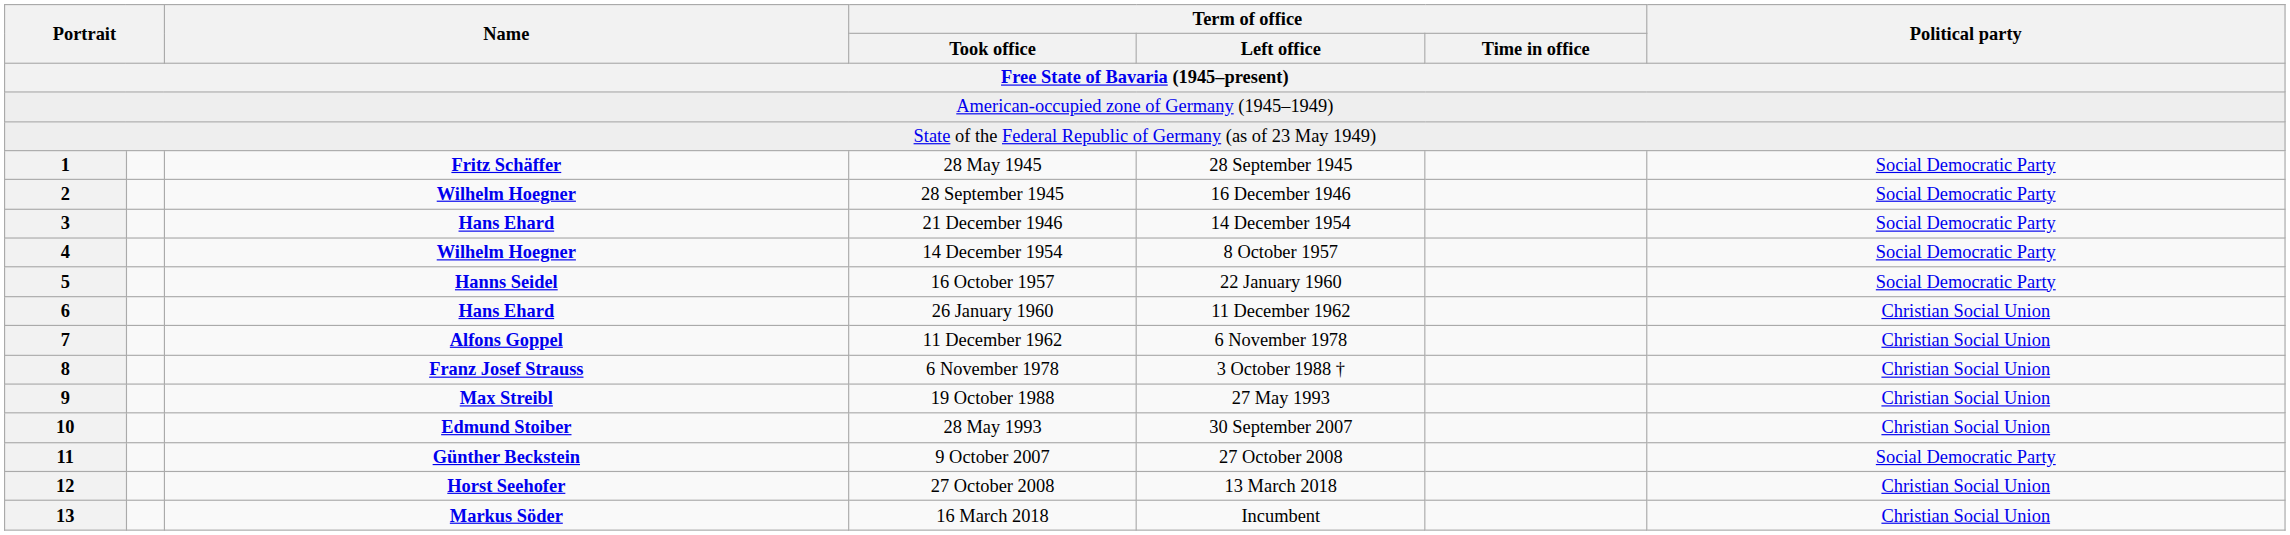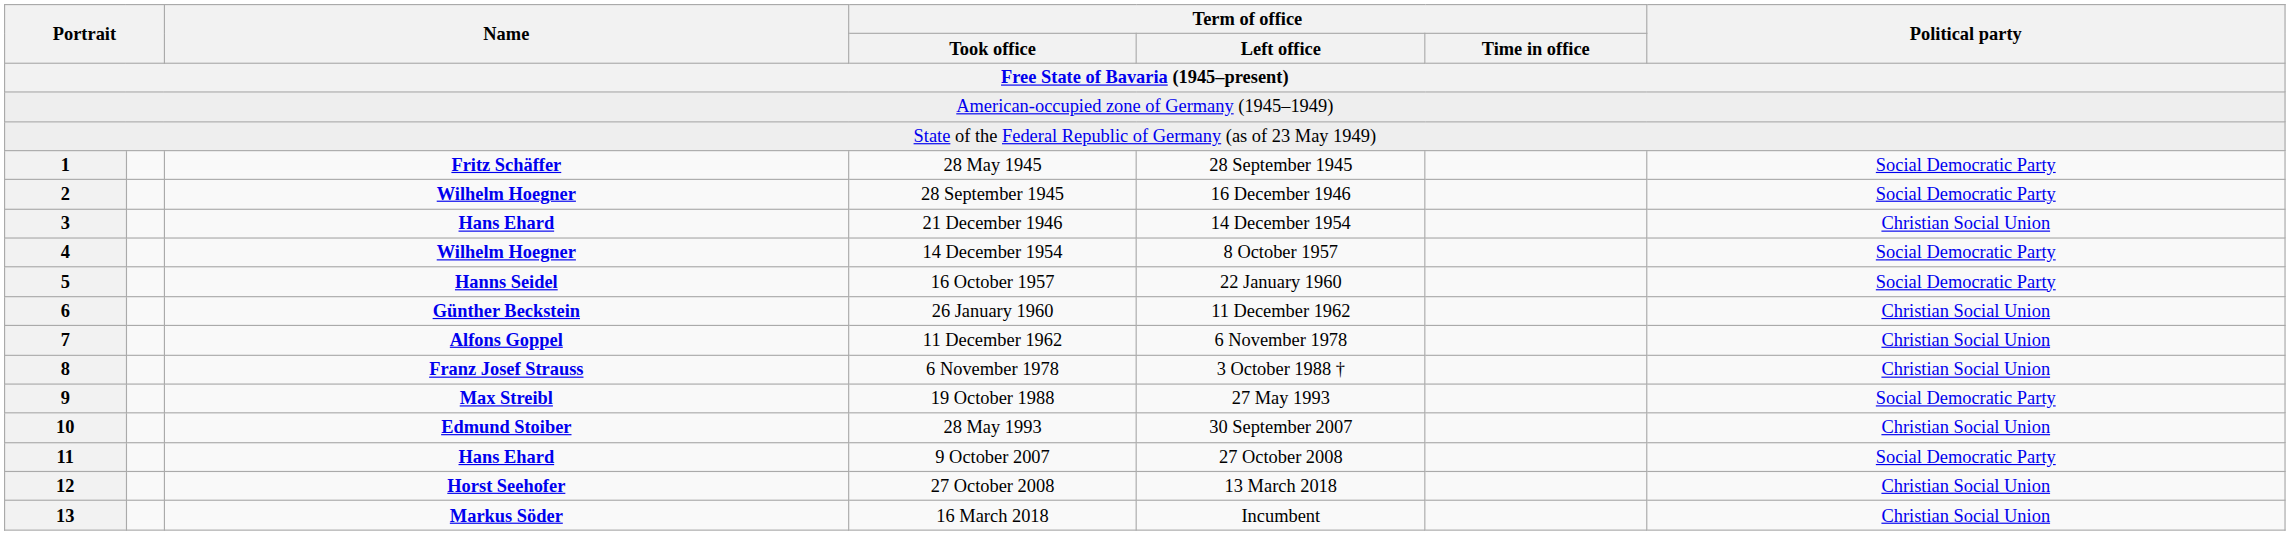(1966, 223) Social Democratic Party -> (1966, 223) Christian Social Union
(506, 310) Hans Ehard -> (506, 310) Günther Beckstein
(1966, 398) Christian Social Union -> (1966, 398) Social Democratic Party
(506, 456) Günther Beckstein -> (506, 456) Hans Ehard
